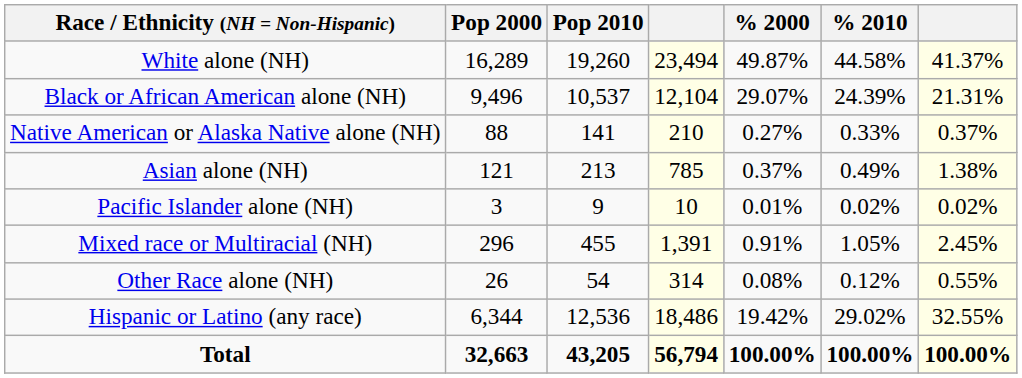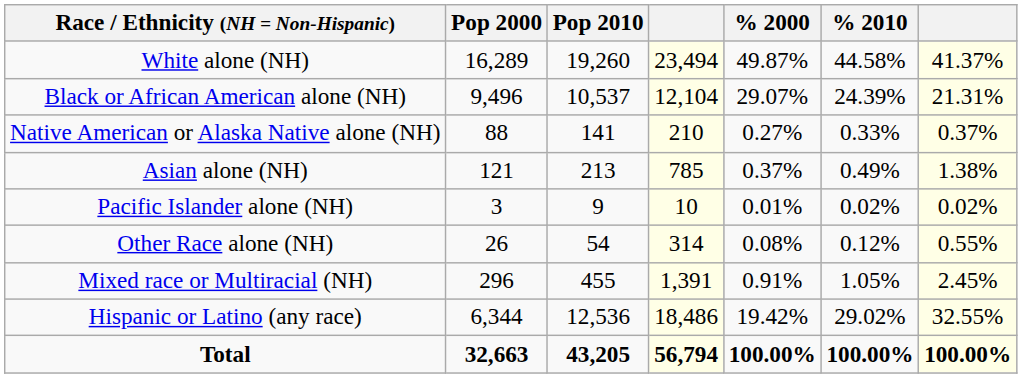rows swapped: (225, 280) <-> (225, 243)
